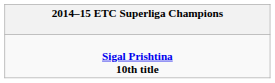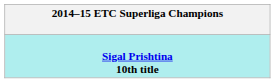(137, 62) no background -> (137, 62) paleturquoise background
